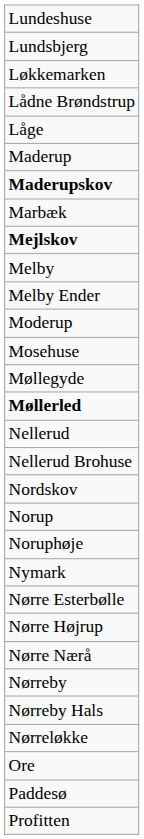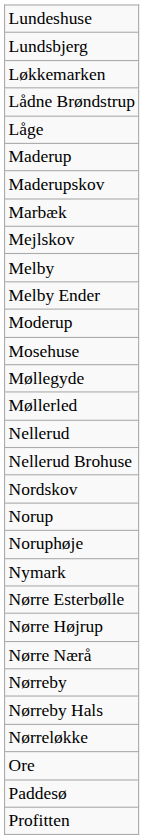(60, 184) bold -> (57, 184) normal
(43, 240) bold -> (42, 240) normal
(45, 405) bold -> (43, 405) normal
